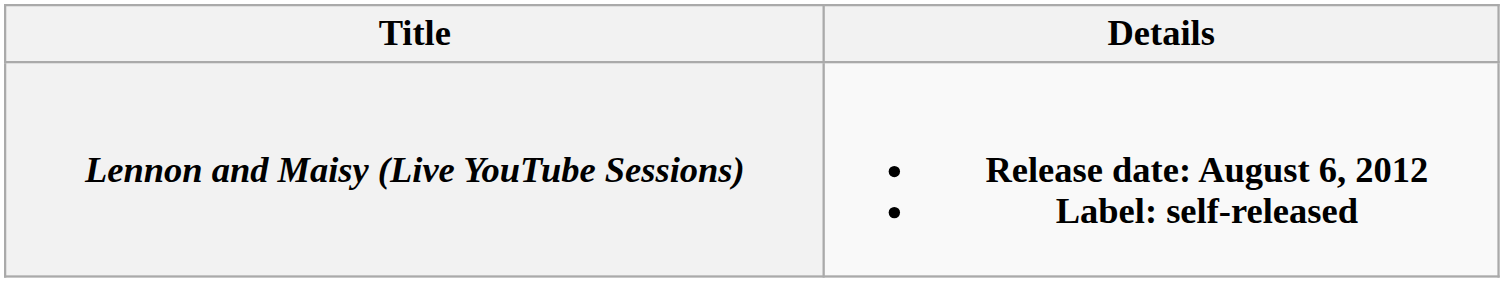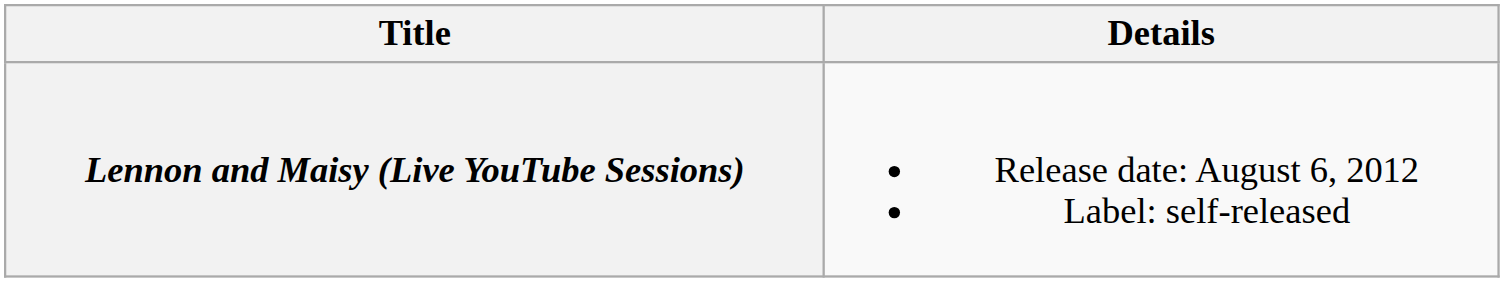(1161, 190) bold -> (1161, 190) normal
